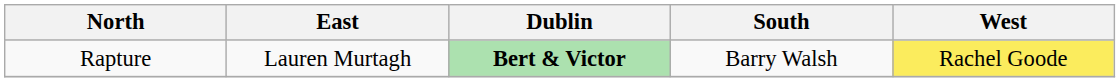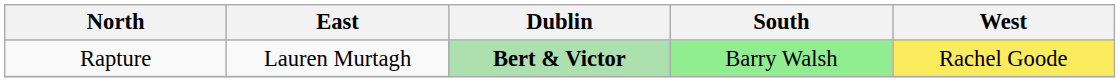(781, 58) no background -> (781, 58) lightgreen background
